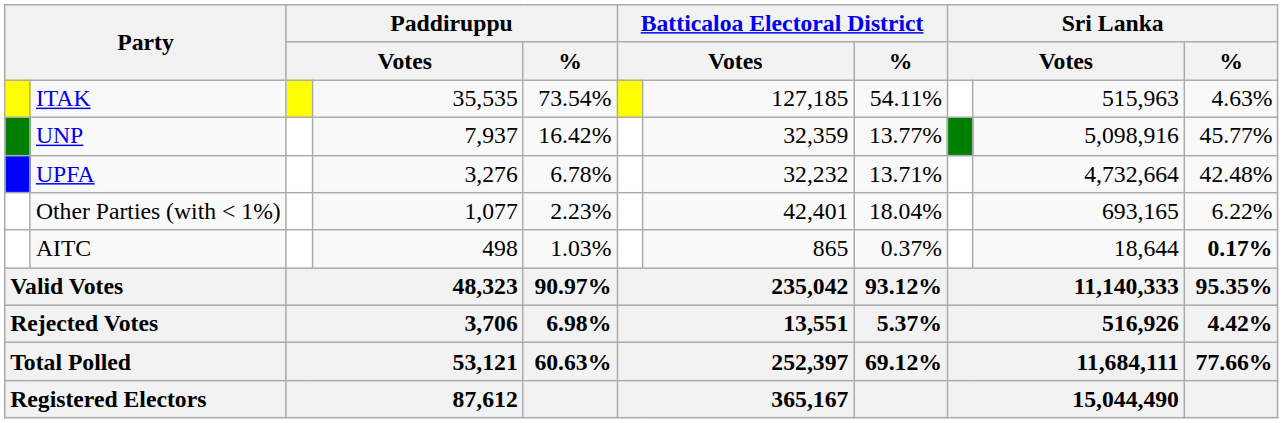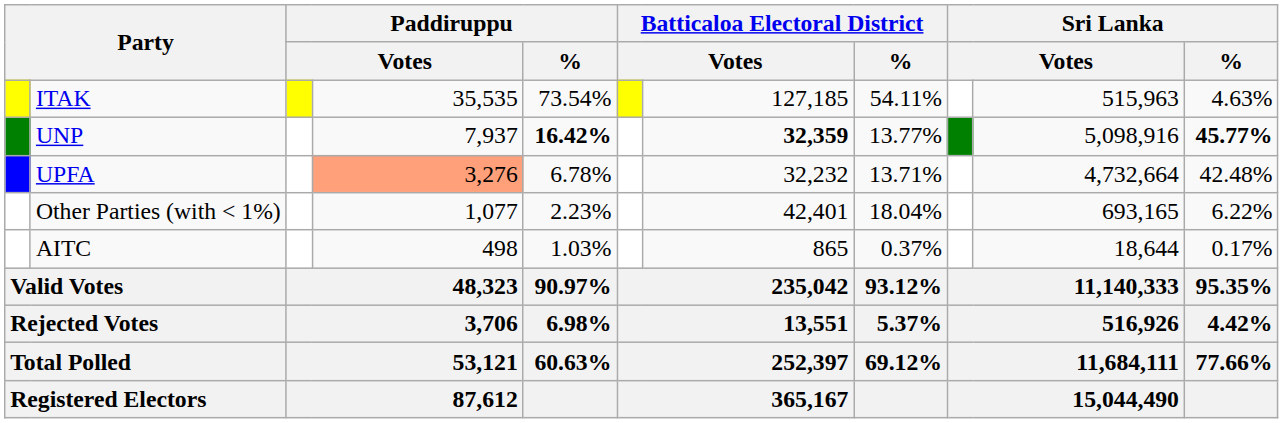(575, 135) normal -> (573, 135) bold
(816, 135) normal -> (816, 135) bold
(1236, 135) normal -> (1234, 135) bold
(491, 173) no background -> (491, 173) lightsalmon background
(1240, 248) bold -> (1242, 248) normal
